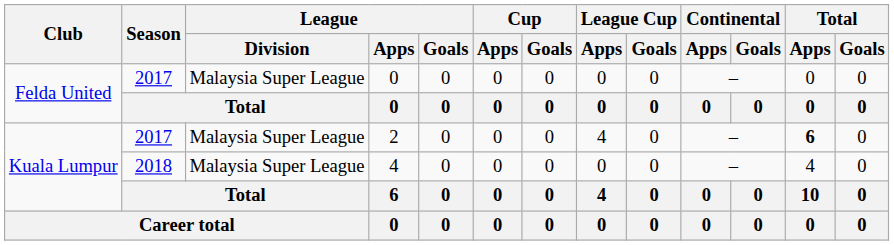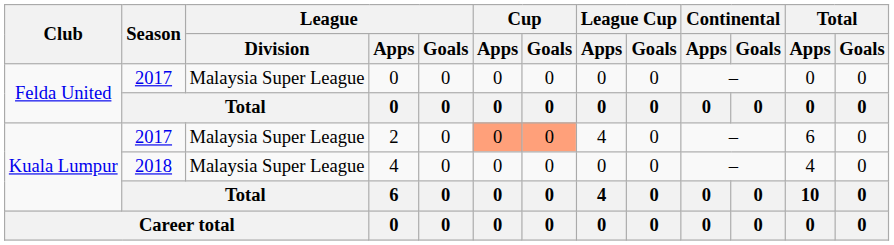(498, 136) no background -> (498, 136) lightsalmon background
(549, 136) no background -> (549, 136) lightsalmon background
(810, 136) bold -> (810, 136) normal
